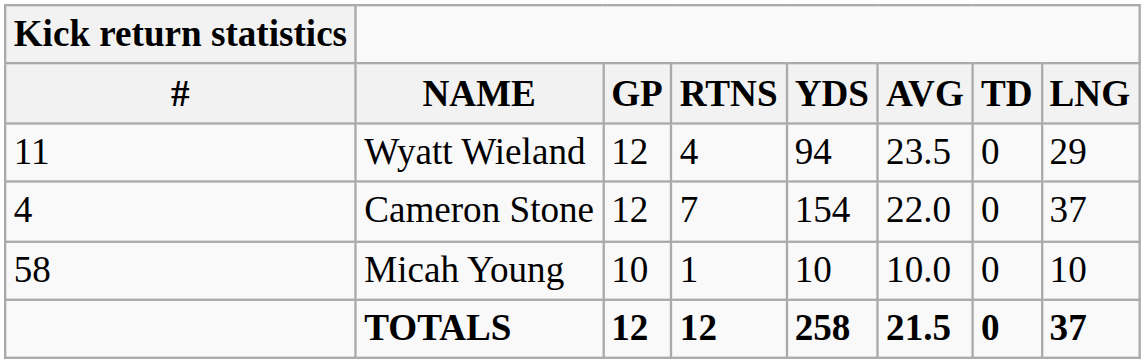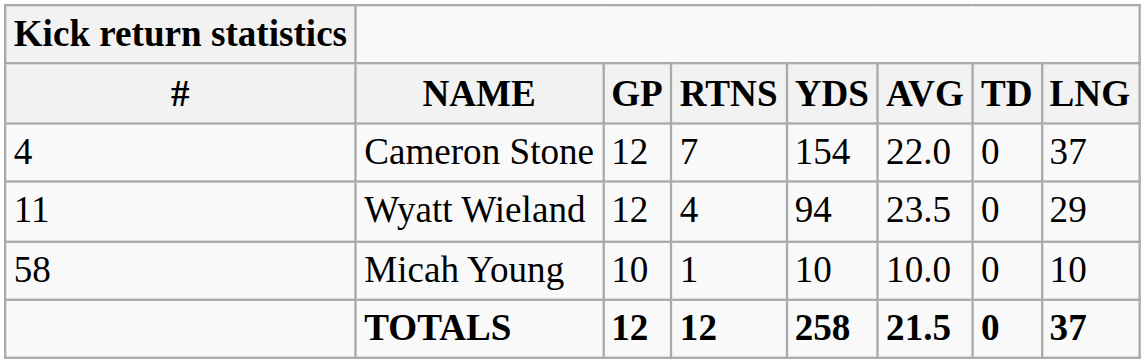rows swapped: (479, 210) <-> (475, 151)
